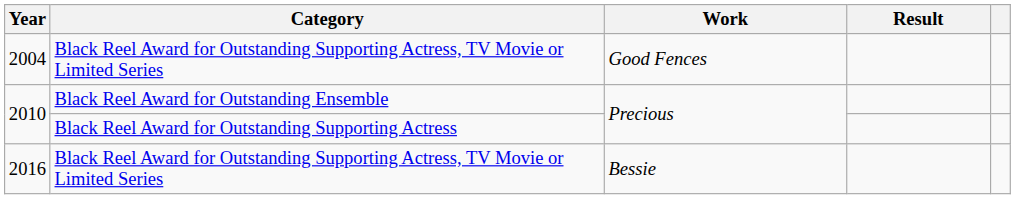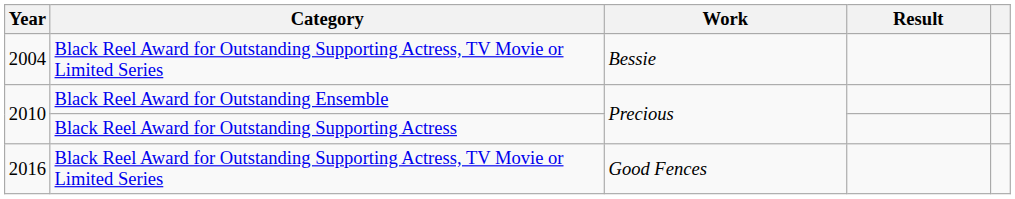(658, 59) Good Fences -> (632, 59) Bessie
(632, 168) Bessie -> (658, 168) Good Fences
